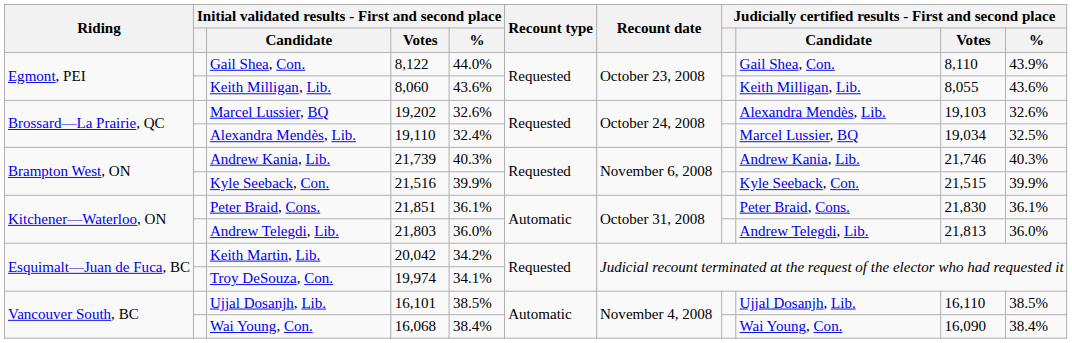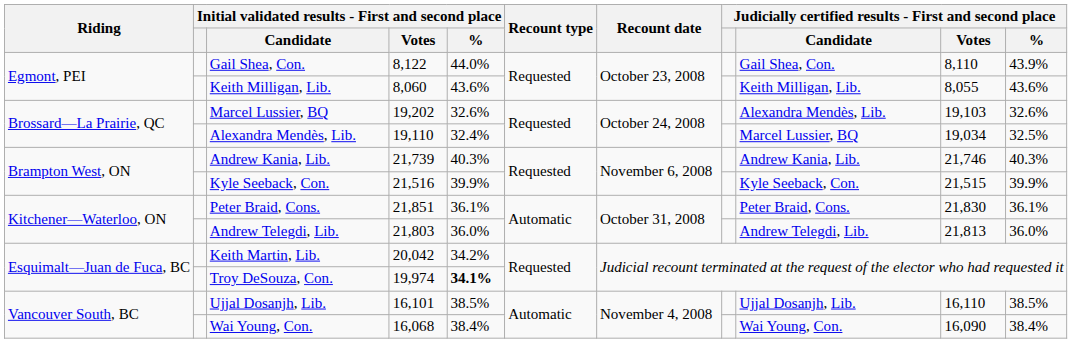(472, 278) normal -> (471, 278) bold
